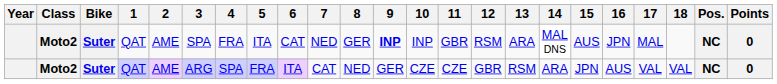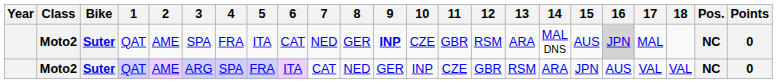(422, 41) INP -> (422, 41) CZE
(618, 41) no background -> (618, 41) lightgrey background
(422, 68) CZE -> (422, 68) INP
